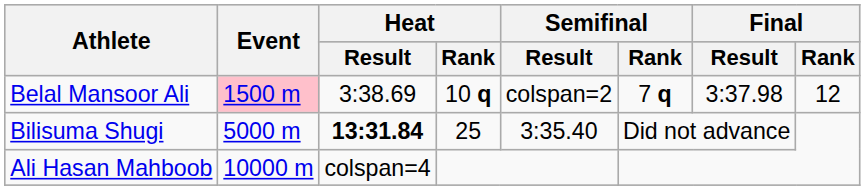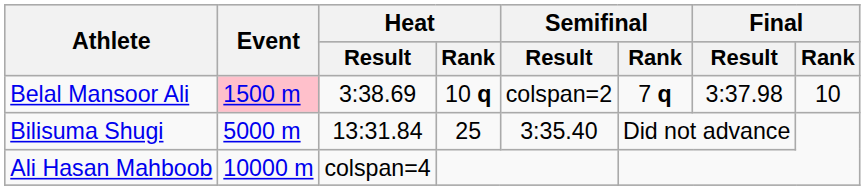(828, 95) 12 -> (828, 95) 10
(378, 131) bold -> (378, 131) normal
